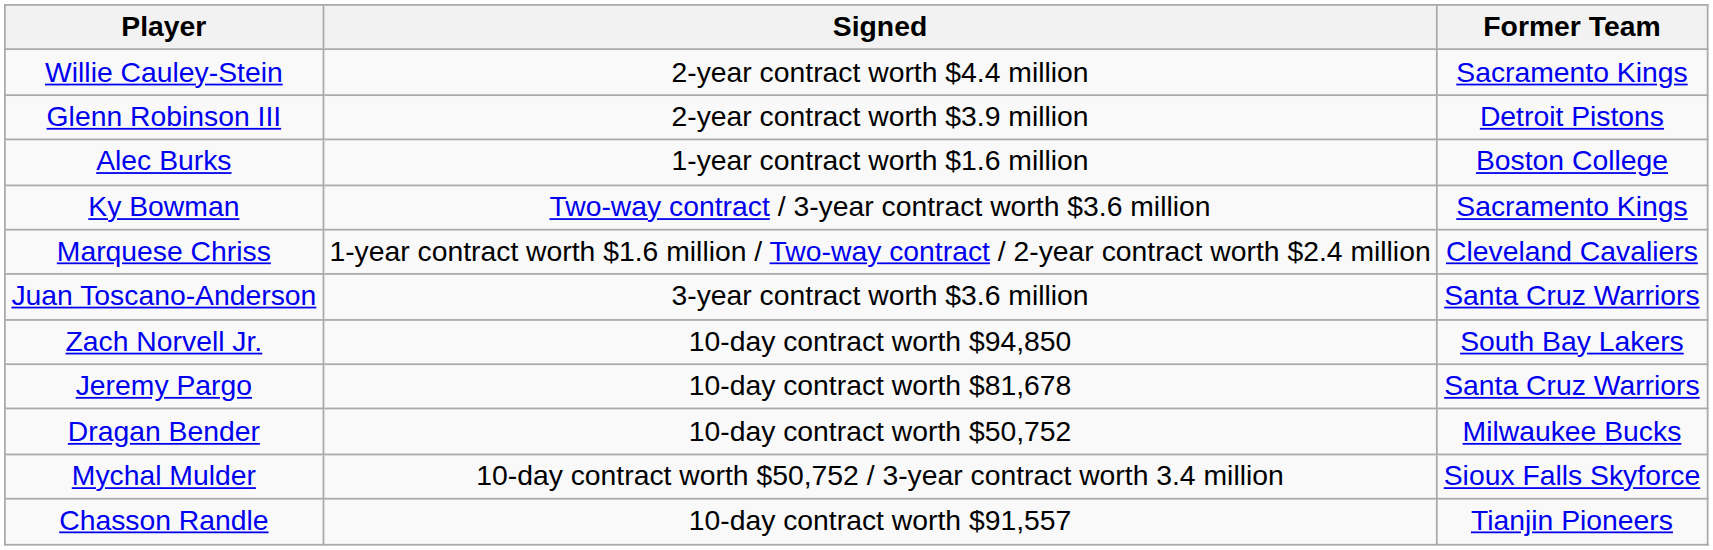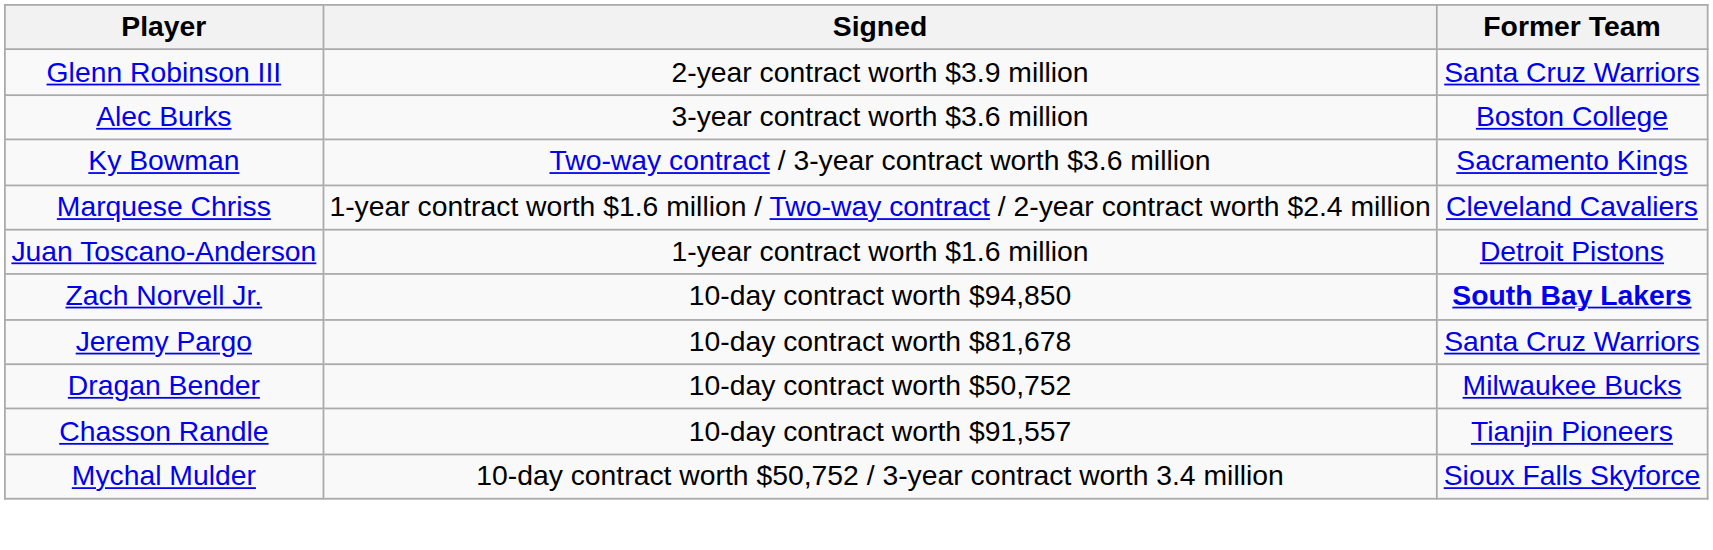- row: (164, 71)
(1572, 116) Detroit Pistons -> (1572, 71) Santa Cruz Warriors
(880, 161) 1-year contract worth $1.6 million -> (880, 116) 3-year contract worth $3.6 million
(880, 296) 3-year contract worth $3.6 million -> (880, 251) 1-year contract worth $1.6 million
(1572, 296) Santa Cruz Warriors -> (1572, 251) Detroit Pistons
(1572, 341) normal -> (1572, 296) bold
rows swapped: (164, 476) <-> (164, 521)
